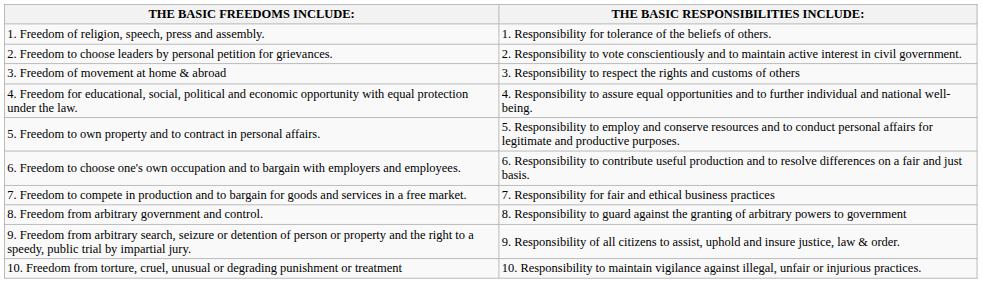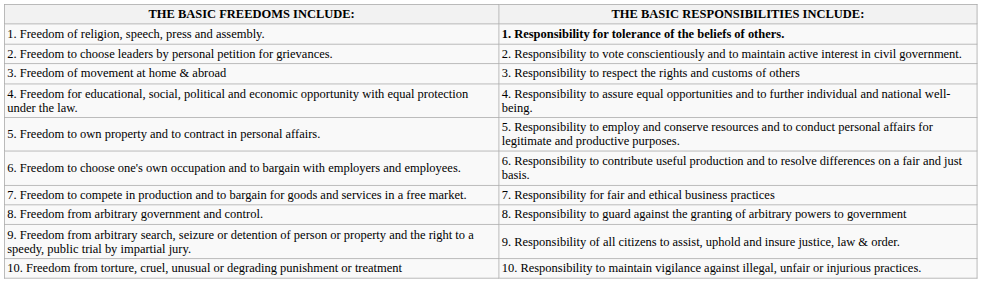(636, 34) normal -> (643, 34) bold
